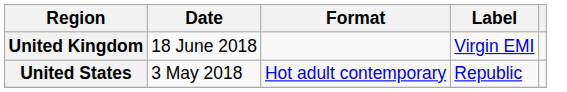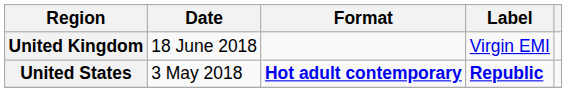(356, 73) normal -> (363, 73) bold
(488, 73) normal -> (507, 73) bold
